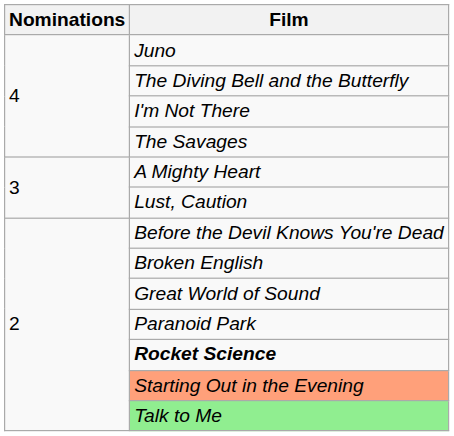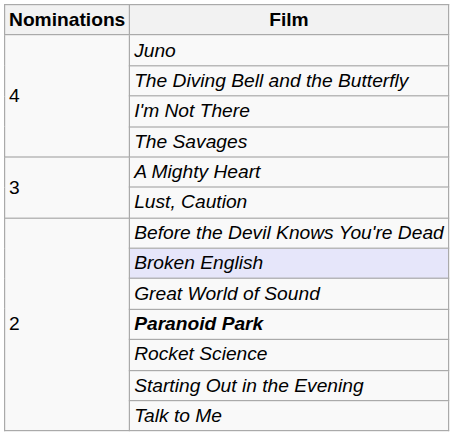(199, 263) no background -> (199, 263) lavender background
(195, 324) normal -> (199, 324) bold
(205, 354) bold -> (201, 354) normal
(249, 385) lightsalmon background -> (249, 385) no background
(178, 415) lightgreen background -> (178, 415) no background
